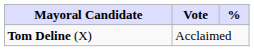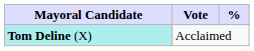(50, 35) no background -> (50, 35) paleturquoise background
